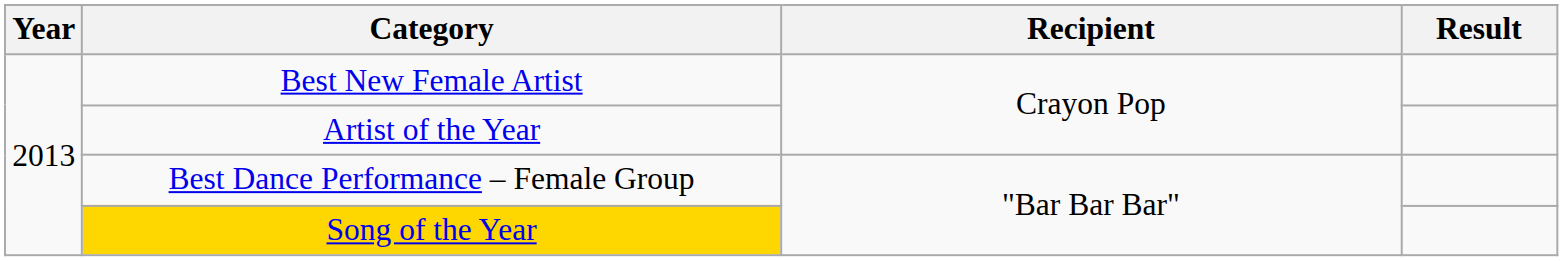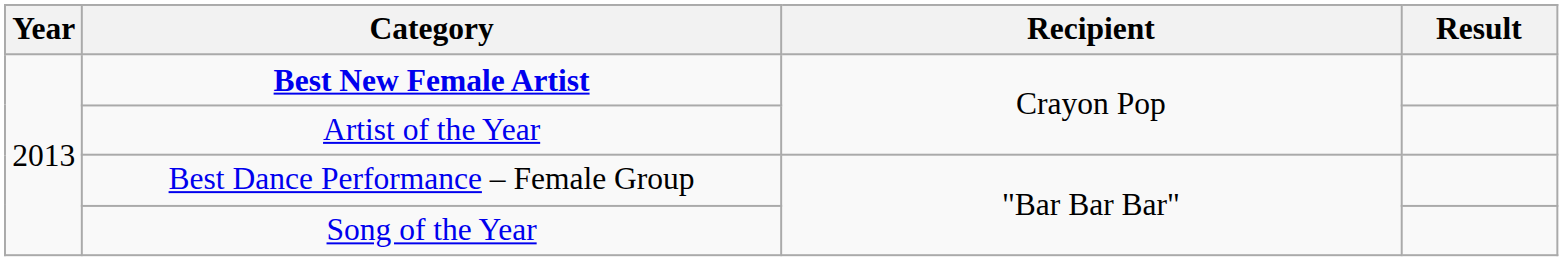(432, 79) normal -> (432, 79) bold
(432, 229) gold background -> (432, 229) no background
